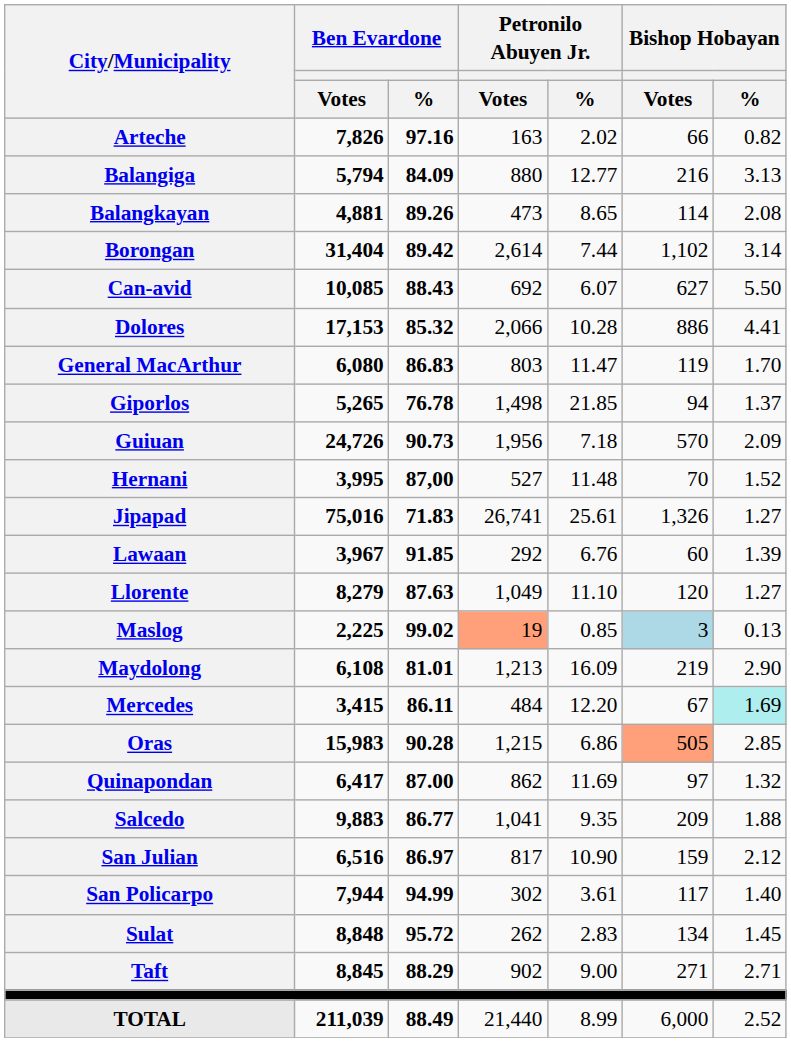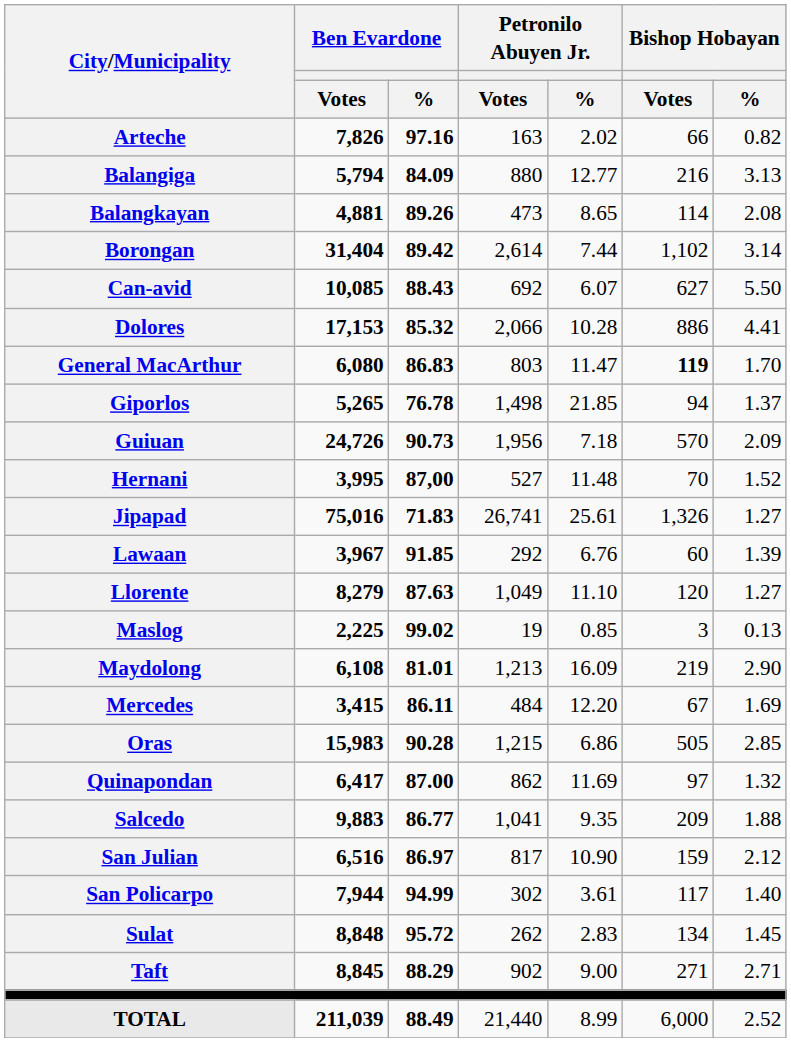(693, 364) normal -> (693, 364) bold
(532, 629) lightsalmon background -> (532, 629) no background
(703, 629) lightblue background -> (703, 629) no background
(763, 705) paleturquoise background -> (763, 705) no background
(692, 743) lightsalmon background -> (692, 743) no background
